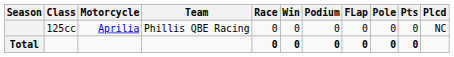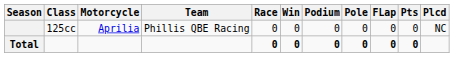columns swapped: (384, 12) <-> (356, 12)
